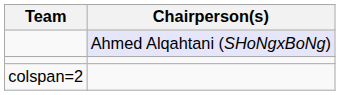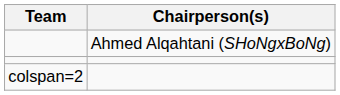(211, 43) lavender background -> (211, 43) no background
